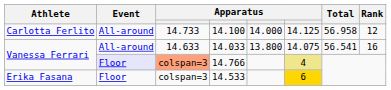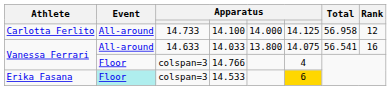(113, 62) lavender background -> (113, 62) no background
(183, 62) lightsalmon background -> (183, 62) no background
(303, 62) khaki background -> (303, 62) no background
(113, 77) no background -> (113, 77) paleturquoise background
